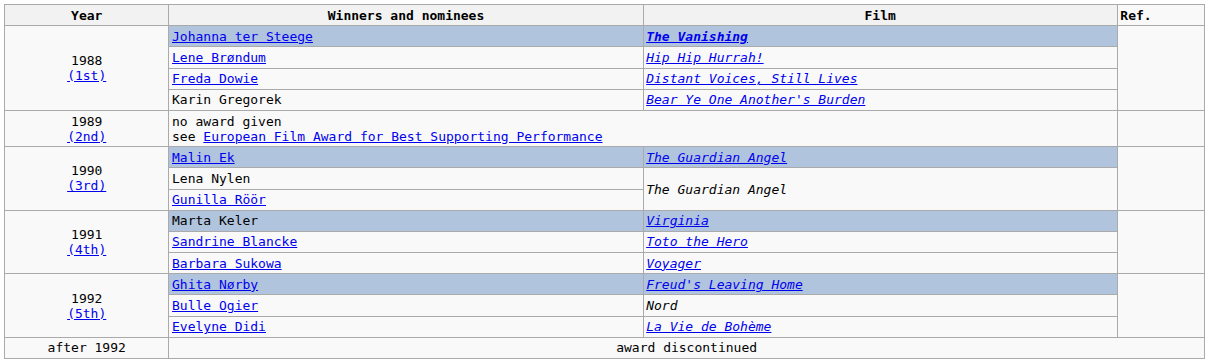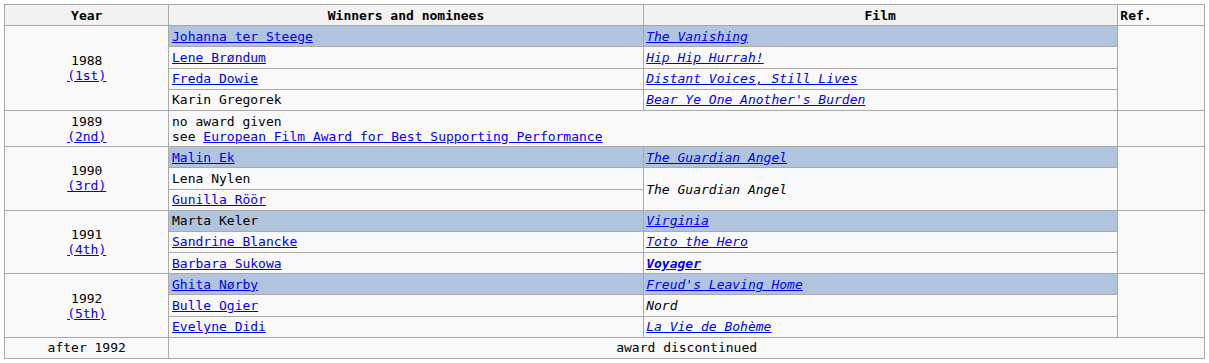(697, 36) bold -> (697, 36) normal
(674, 263) normal -> (674, 263) bold
